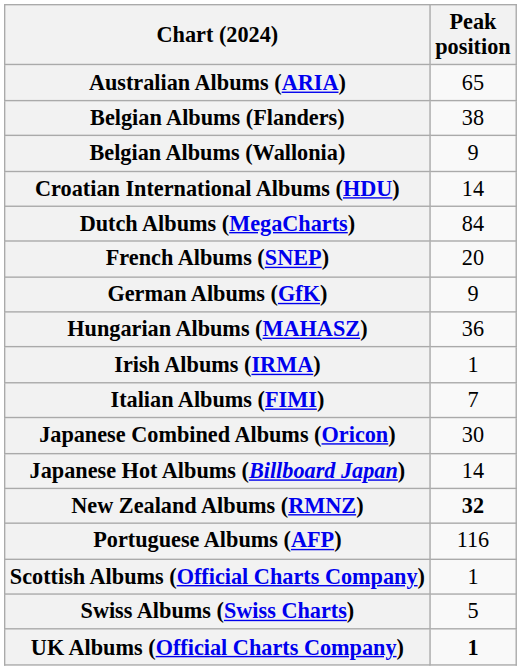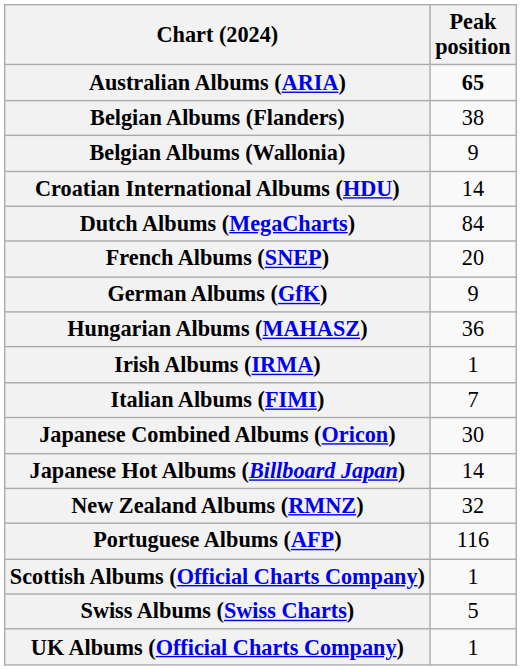(473, 82) normal -> (473, 82) bold
(473, 505) bold -> (473, 505) normal
(473, 646) bold -> (473, 646) normal
